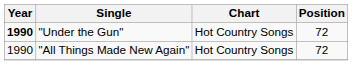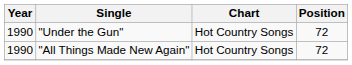(20, 32) bold -> (20, 32) normal
